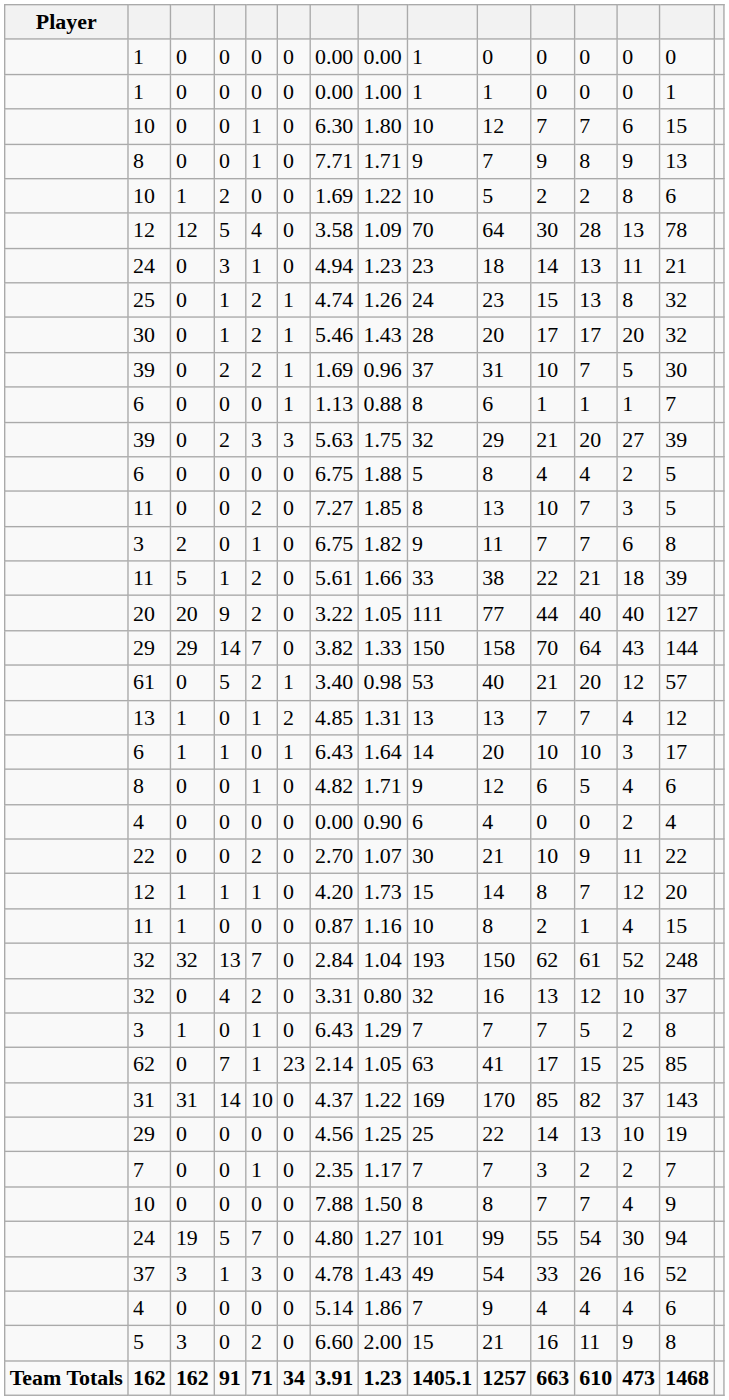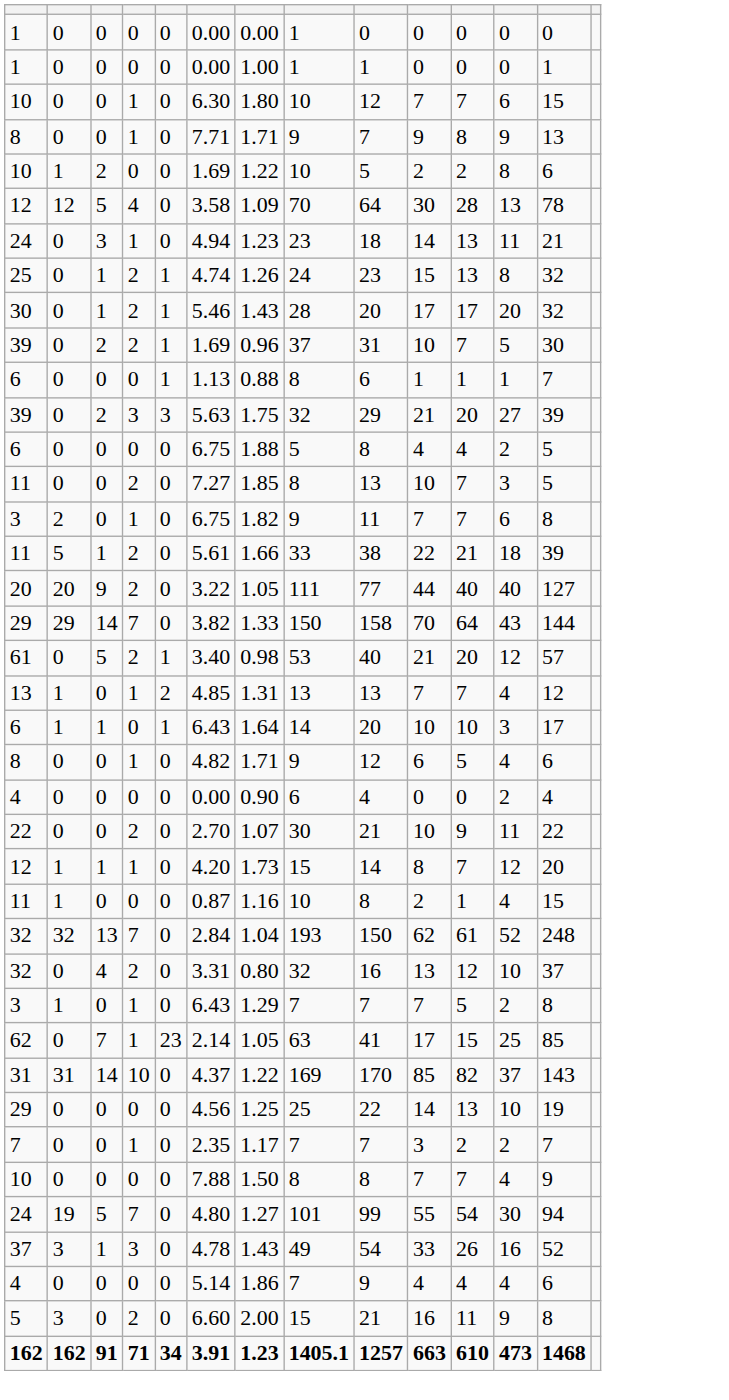- column: (66, 21)
